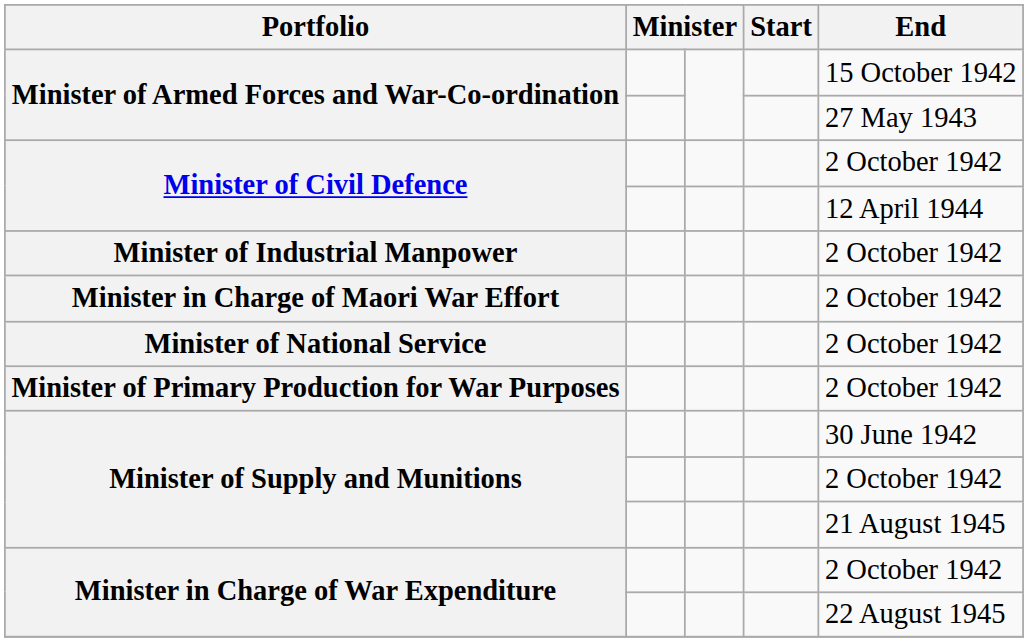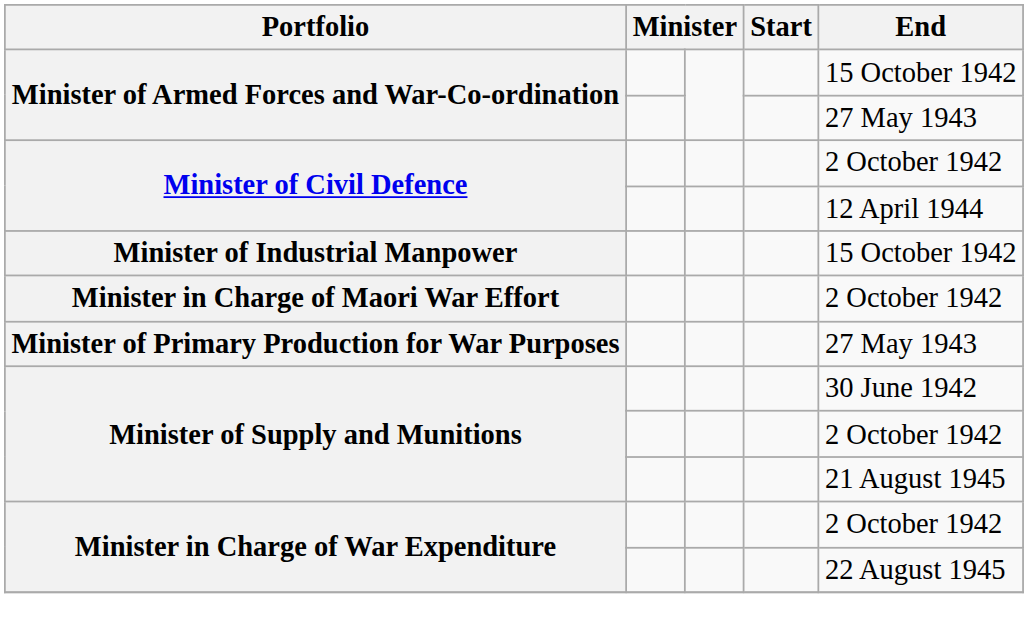(914, 252) 2 October 1942 -> (921, 252) 15 October 1942
- row: (315, 343)
(914, 388) 2 October 1942 -> (901, 343) 27 May 1943
